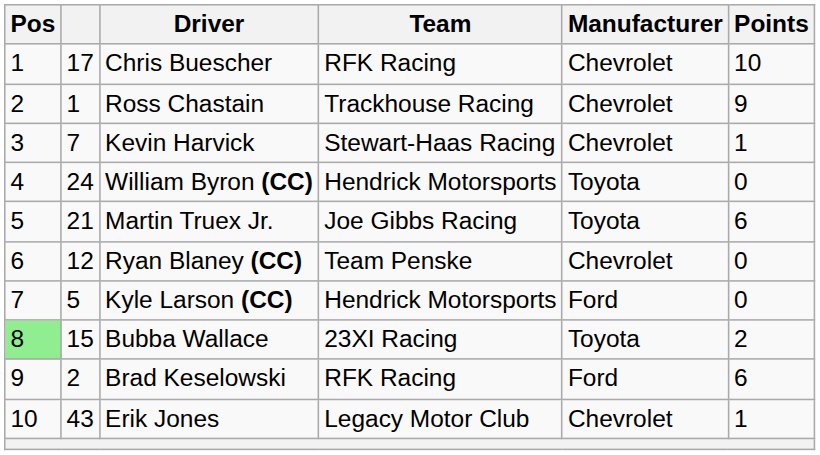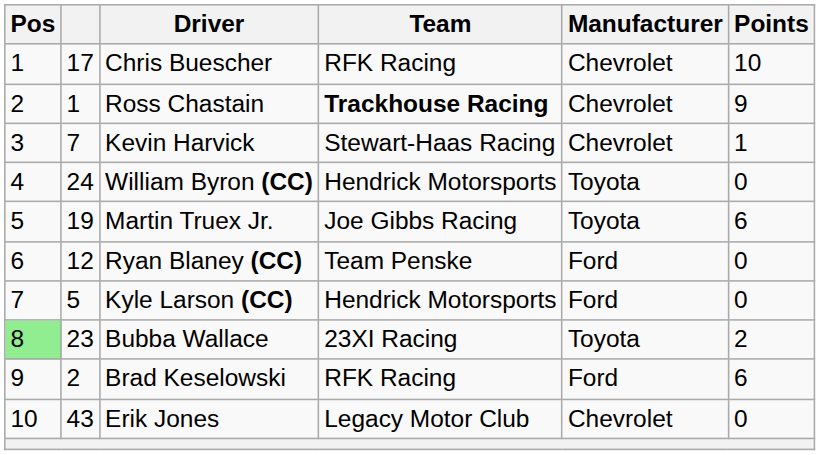(429, 102) normal -> (436, 102) bold
(80, 220) 21 -> (80, 220) 19
(620, 260) Chevrolet -> (593, 260) Ford
(80, 338) 15 -> (80, 338) 23
(741, 417) 1 -> (741, 417) 0
